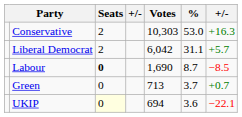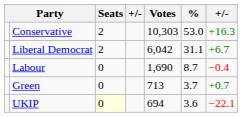(219, 49) +5.7 -> (219, 49) +6.7
(101, 67) bold -> (101, 67) normal
(219, 67) −8.5 -> (219, 67) −0.4
